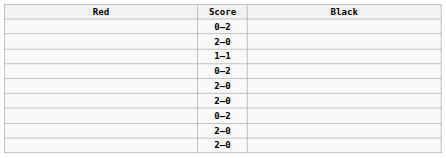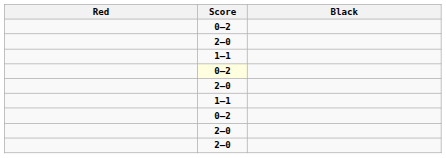(223, 71) no background -> (223, 71) lightyellow background
(223, 101) 2–0 -> (223, 101) 1–1
